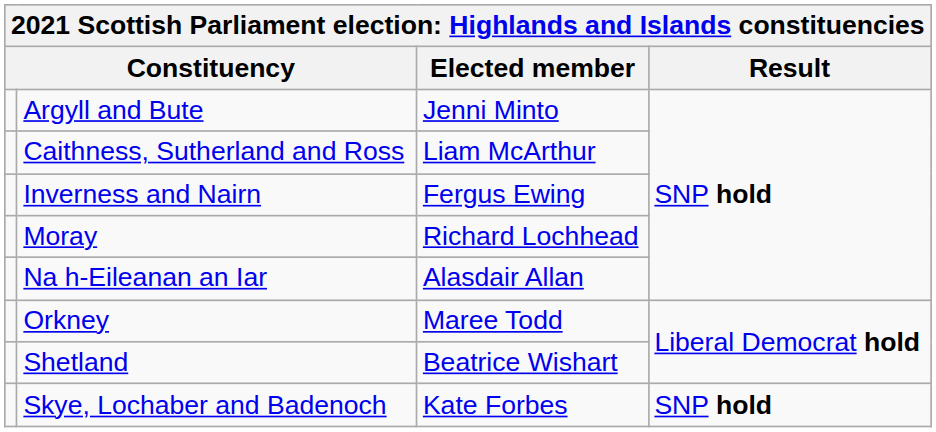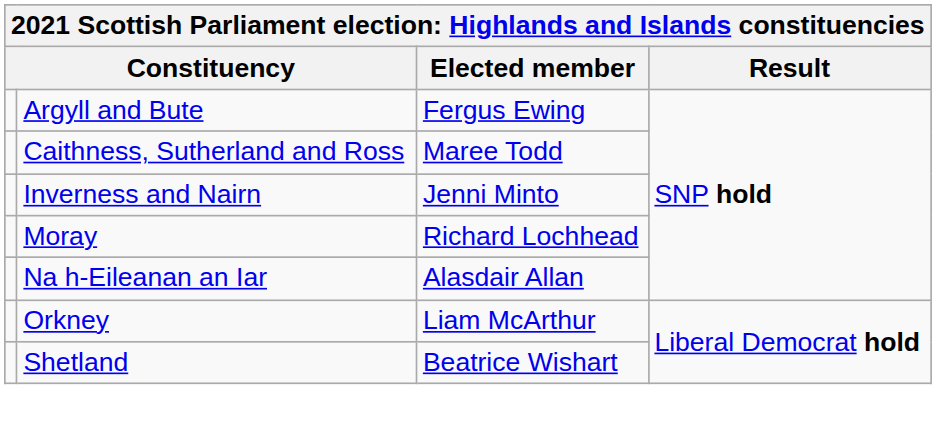(491, 109) Jenni Minto -> (504, 109) Fergus Ewing
(509, 151) Liam McArthur -> (493, 151) Maree Todd
(504, 194) Fergus Ewing -> (491, 194) Jenni Minto
(493, 320) Maree Todd -> (509, 320) Liam McArthur
- row: (205, 404)
